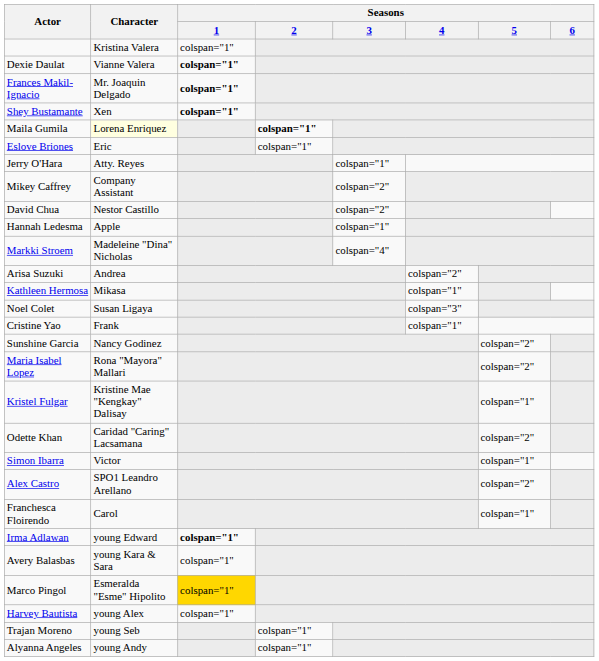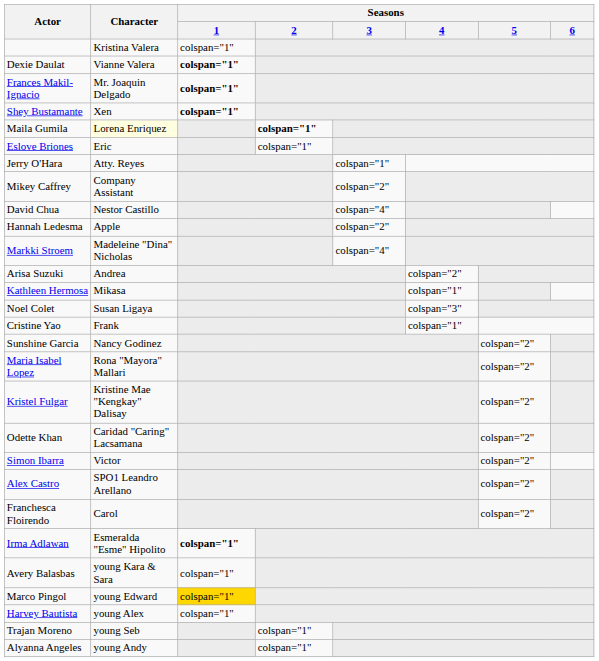(362, 210) colspan="2" -> (362, 210) colspan="4"
(362, 227) colspan="1" -> (362, 227) colspan="2"
(507, 402) colspan="1" -> (507, 402) colspan="2"
(507, 461) colspan="1" -> (507, 461) colspan="2"
(507, 514) colspan="1" -> (507, 514) colspan="2"
(125, 537) young Edward -> (130, 543) Esmeralda "Esme" Hipolito
(130, 590) Esmeralda "Esme" Hipolito -> (125, 596) young Edward
